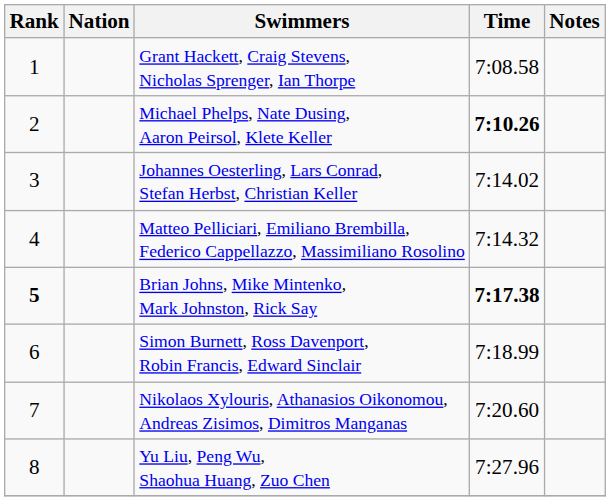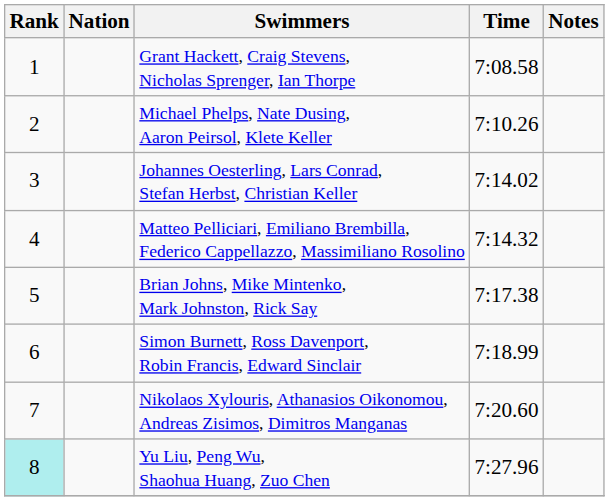(507, 123) bold -> (506, 123) normal
(34, 295) bold -> (34, 295) normal
(507, 295) bold -> (506, 295) normal
(34, 467) no background -> (34, 467) paleturquoise background
